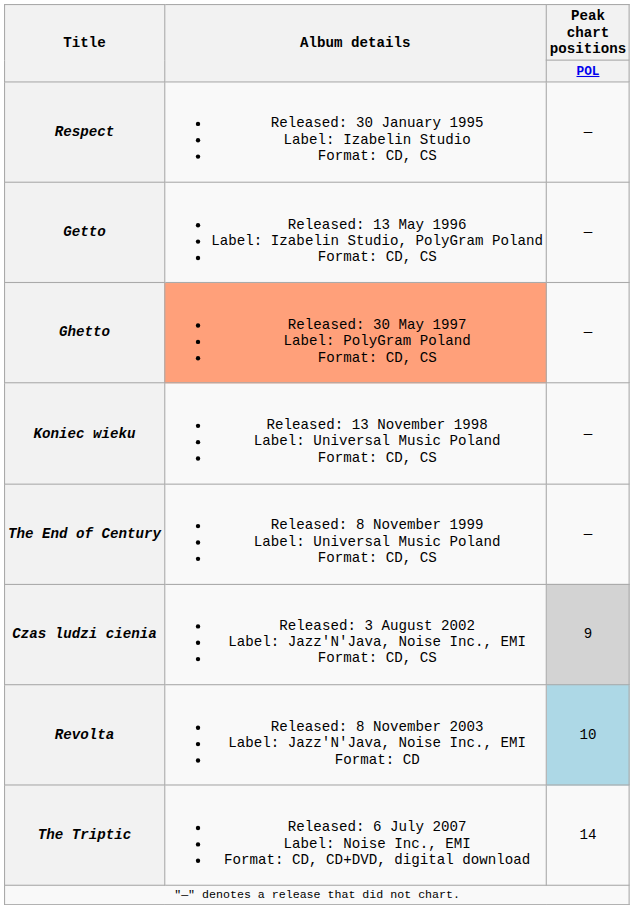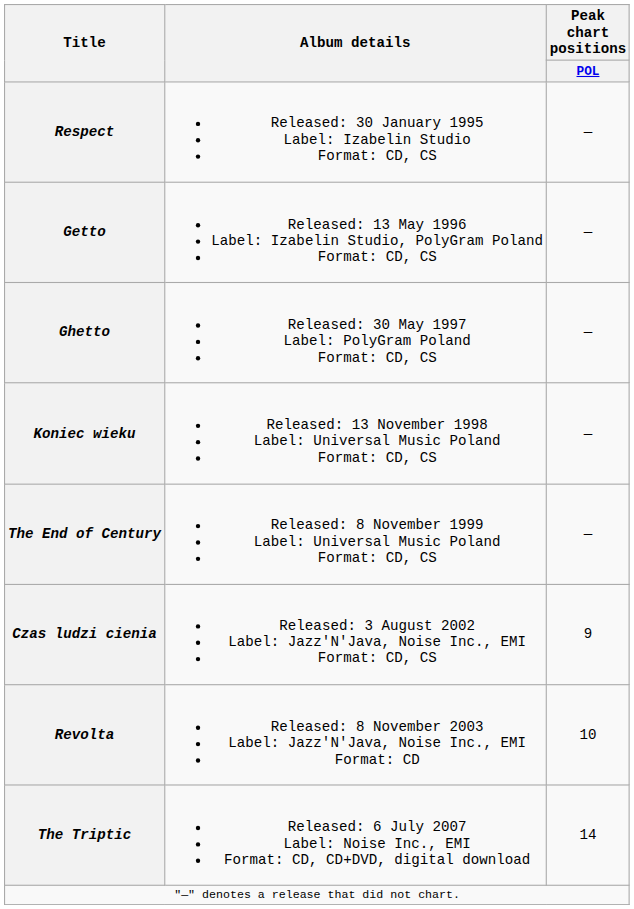(355, 341) lightsalmon background -> (355, 341) no background
(588, 634) lightgrey background -> (588, 634) no background
(588, 735) lightblue background -> (588, 735) no background
